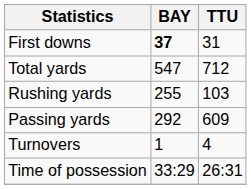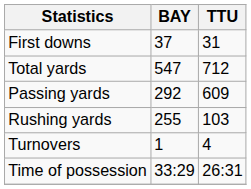(163, 42) bold -> (163, 42) normal
rows swapped: (60, 94) <-> (59, 119)
